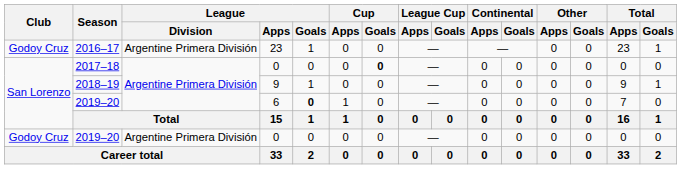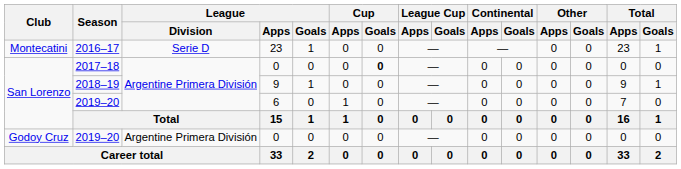(39, 48) Godoy Cruz -> (39, 48) Montecatini
(191, 48) Argentine Primera División -> (191, 48) Serie D
(311, 102) bold -> (311, 102) normal
